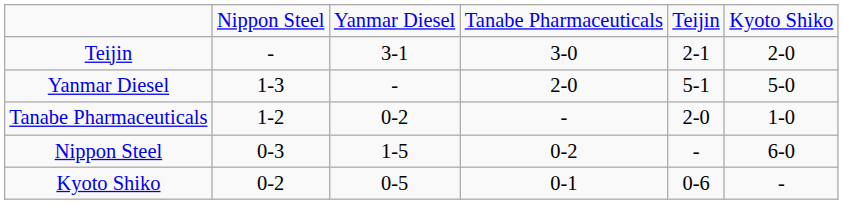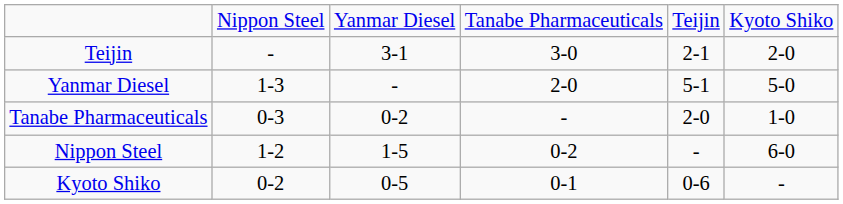(271, 118) 1-2 -> (271, 118) 0-3
(271, 150) 0-3 -> (271, 150) 1-2
